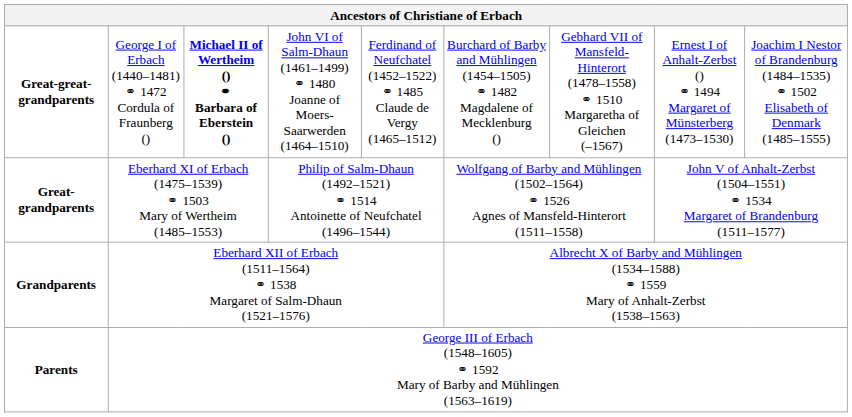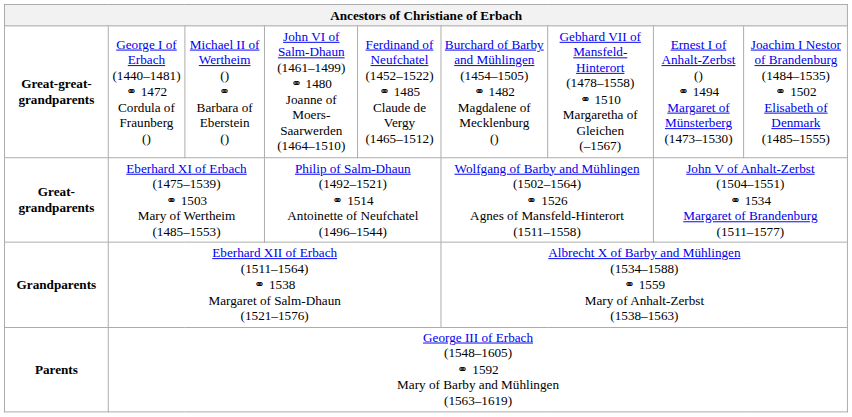(226, 91) bold -> (225, 91) normal
